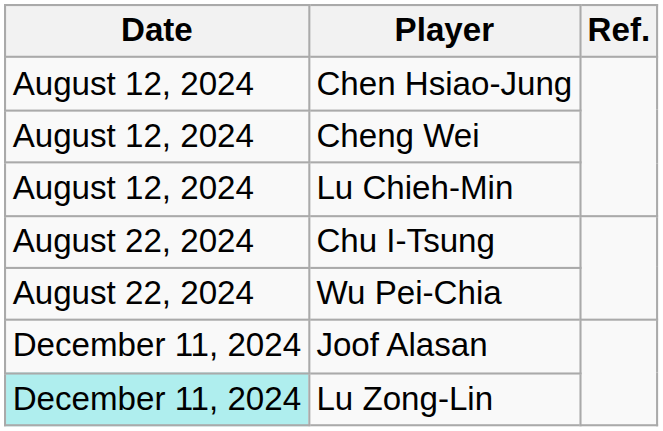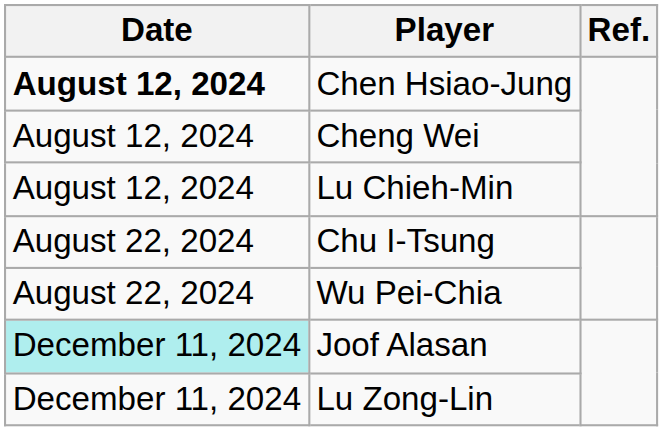(133, 83) normal -> (139, 83) bold
(157, 345) no background -> (157, 345) paleturquoise background
(157, 398) paleturquoise background -> (157, 398) no background
